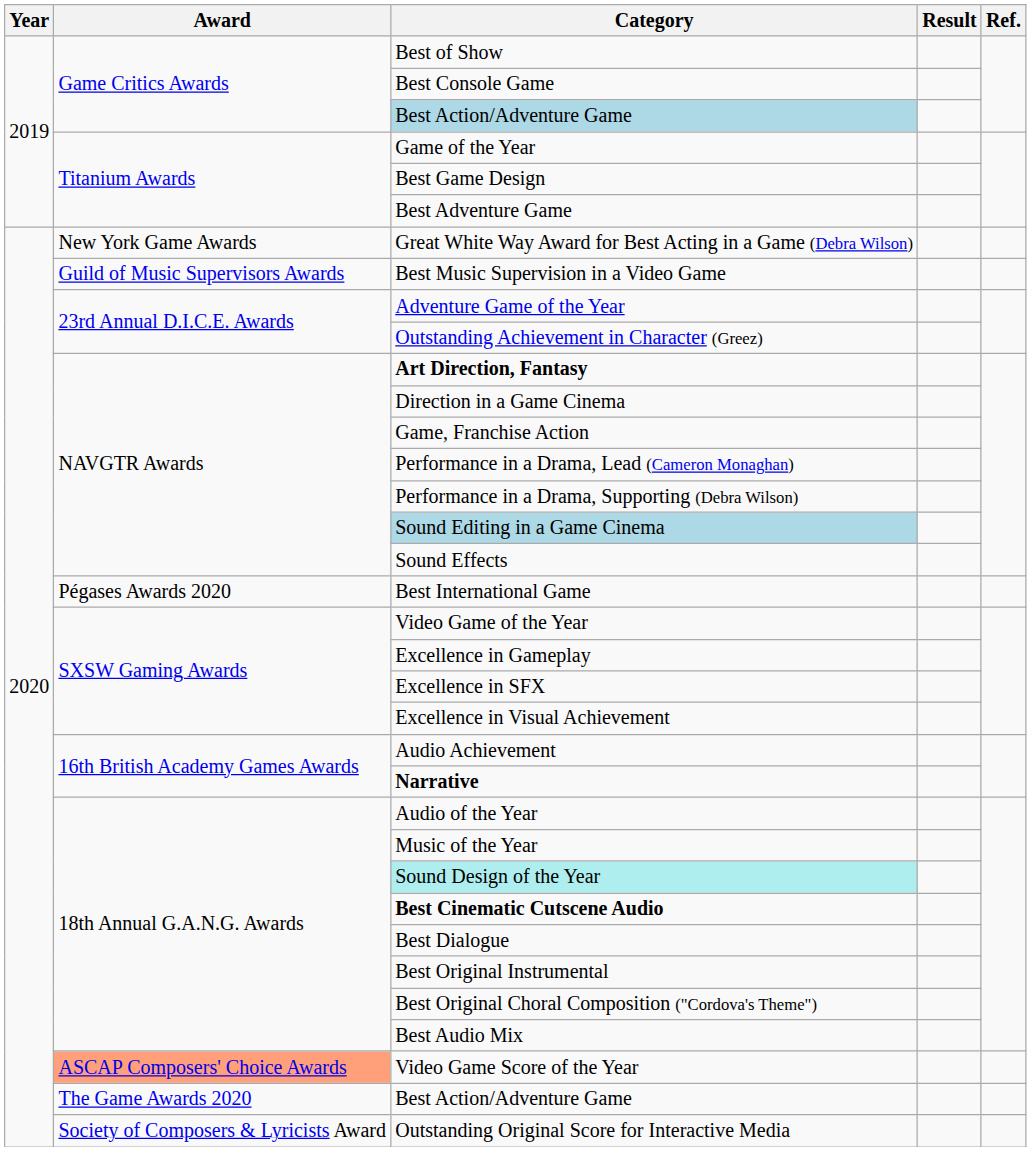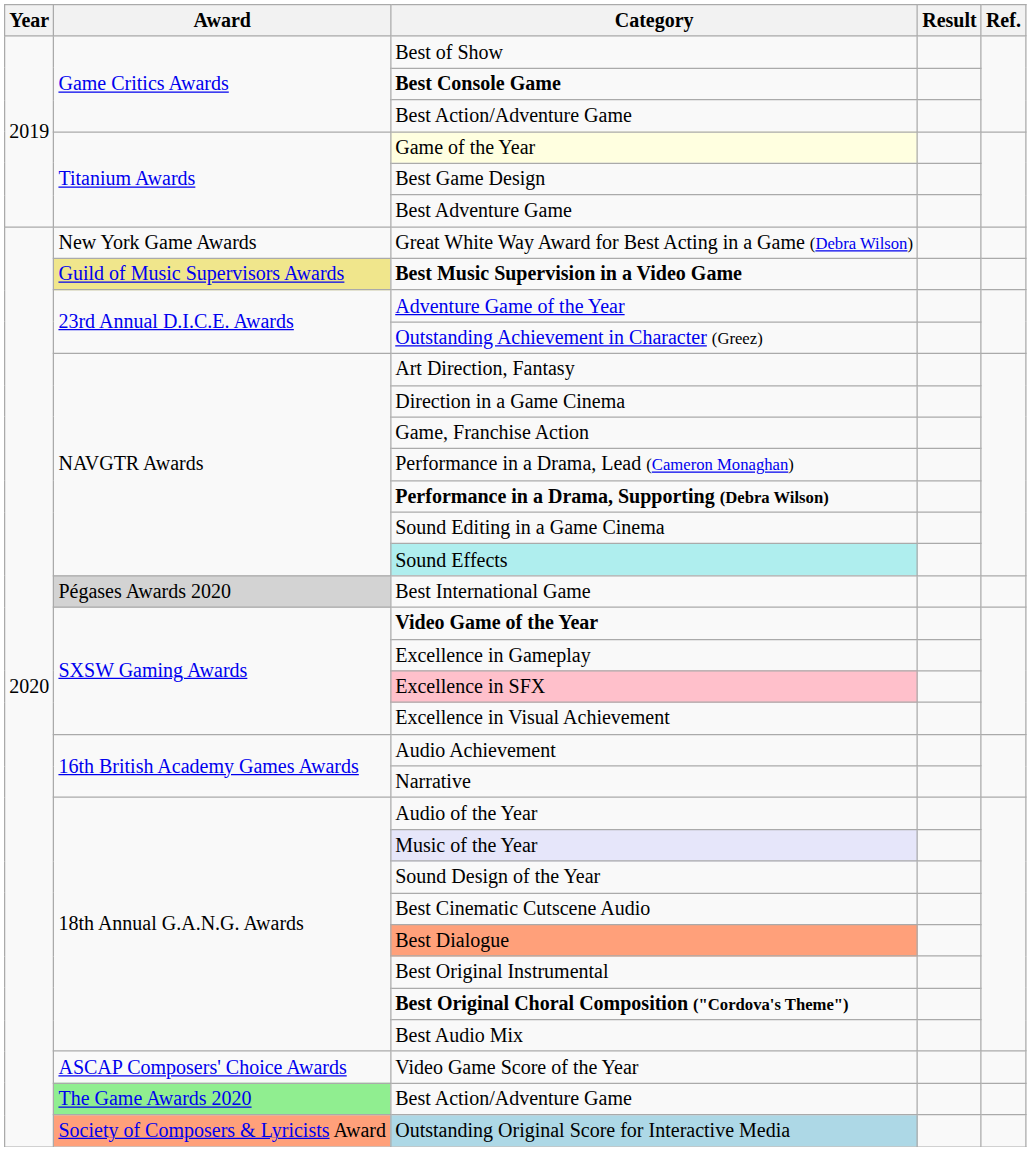(475, 83) normal -> (478, 83) bold
(514, 115) lightblue background -> (514, 115) no background
(465, 147) no background -> (465, 147) lightyellow background
(201, 274) no background -> (201, 274) khaki background
(561, 274) normal -> (569, 274) bold
(491, 369) bold -> (485, 369) normal
(597, 496) normal -> (612, 496) bold
(530, 527) lightblue background -> (530, 527) no background
(451, 559) no background -> (451, 559) paleturquoise background
(145, 591) no background -> (145, 591) lightgrey background
(492, 623) normal -> (497, 623) bold
(470, 686) no background -> (470, 686) pink background
(437, 781) bold -> (433, 781) normal
(466, 845) no background -> (466, 845) lavender background
(498, 876) paleturquoise background -> (498, 876) no background
(529, 908) bold -> (523, 908) normal
(452, 940) no background -> (452, 940) lightsalmon background
(606, 1003) normal -> (622, 1003) bold
(203, 1067) lightsalmon background -> (203, 1067) no background
(155, 1098) no background -> (155, 1098) lightgreen background
(222, 1130) no background -> (222, 1130) lightsalmon background
(593, 1130) no background -> (593, 1130) lightblue background
